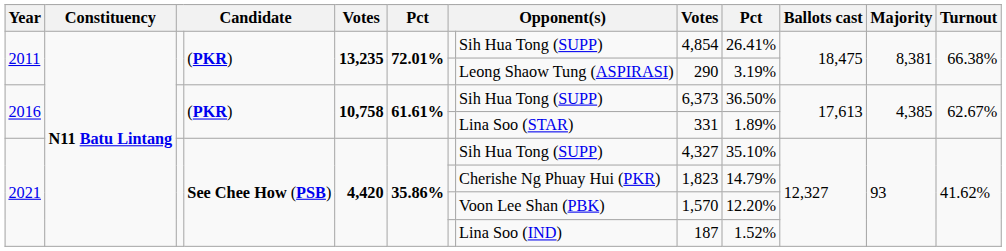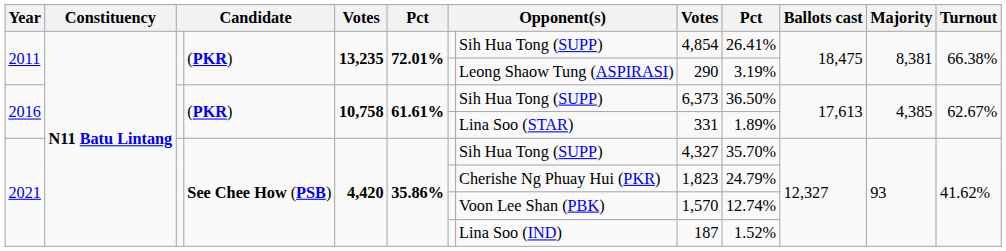(751, 151) 35.10% -> (751, 151) 35.70%
(751, 178) 14.79% -> (751, 178) 24.79%
(751, 205) 12.20% -> (751, 205) 12.74%
